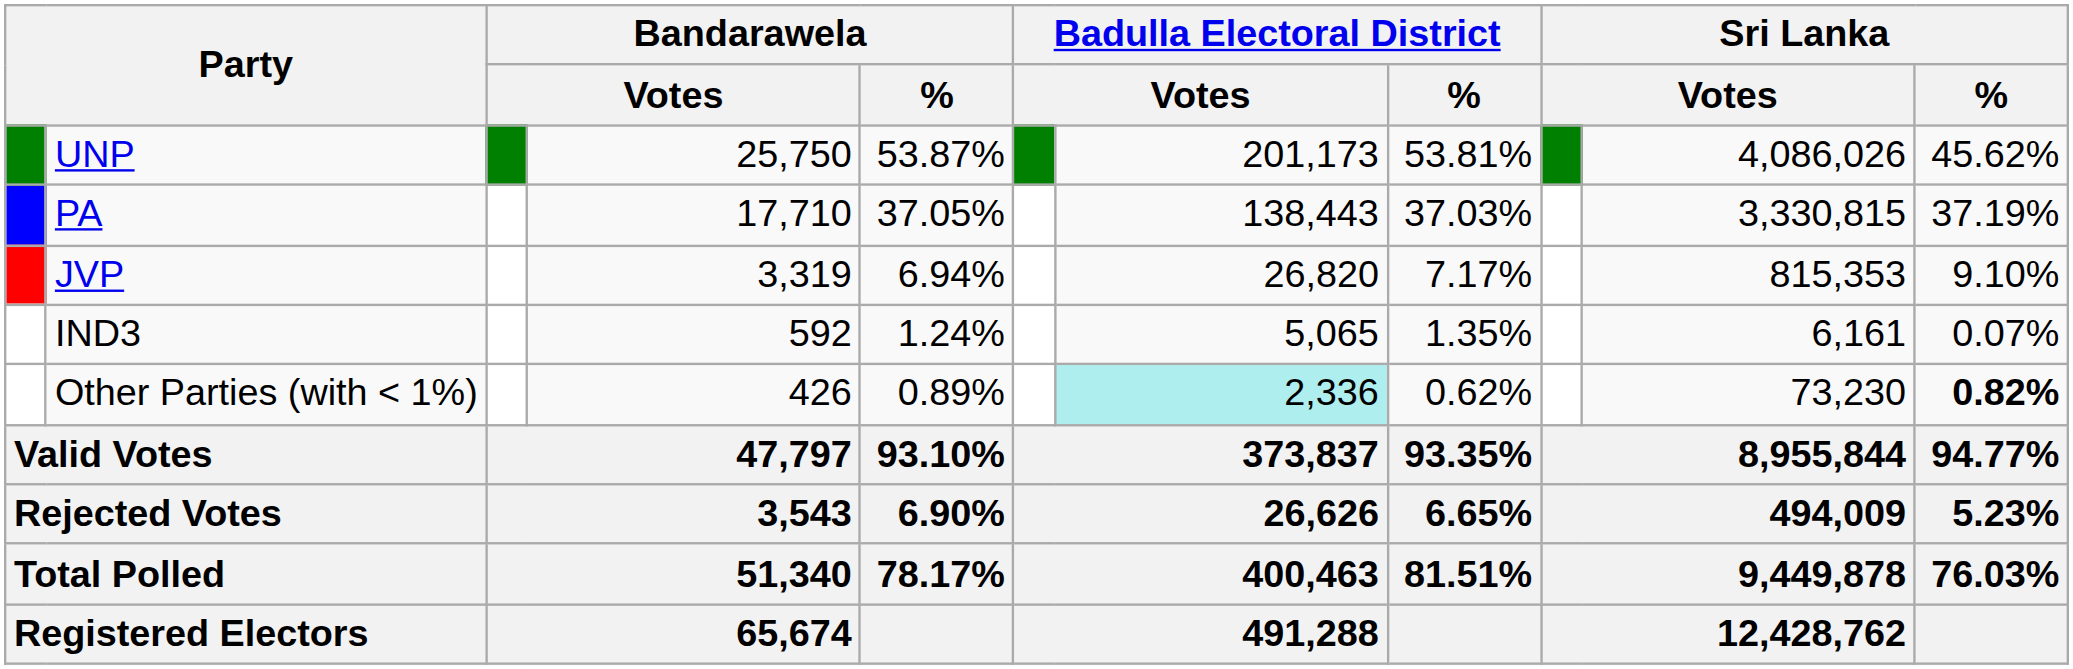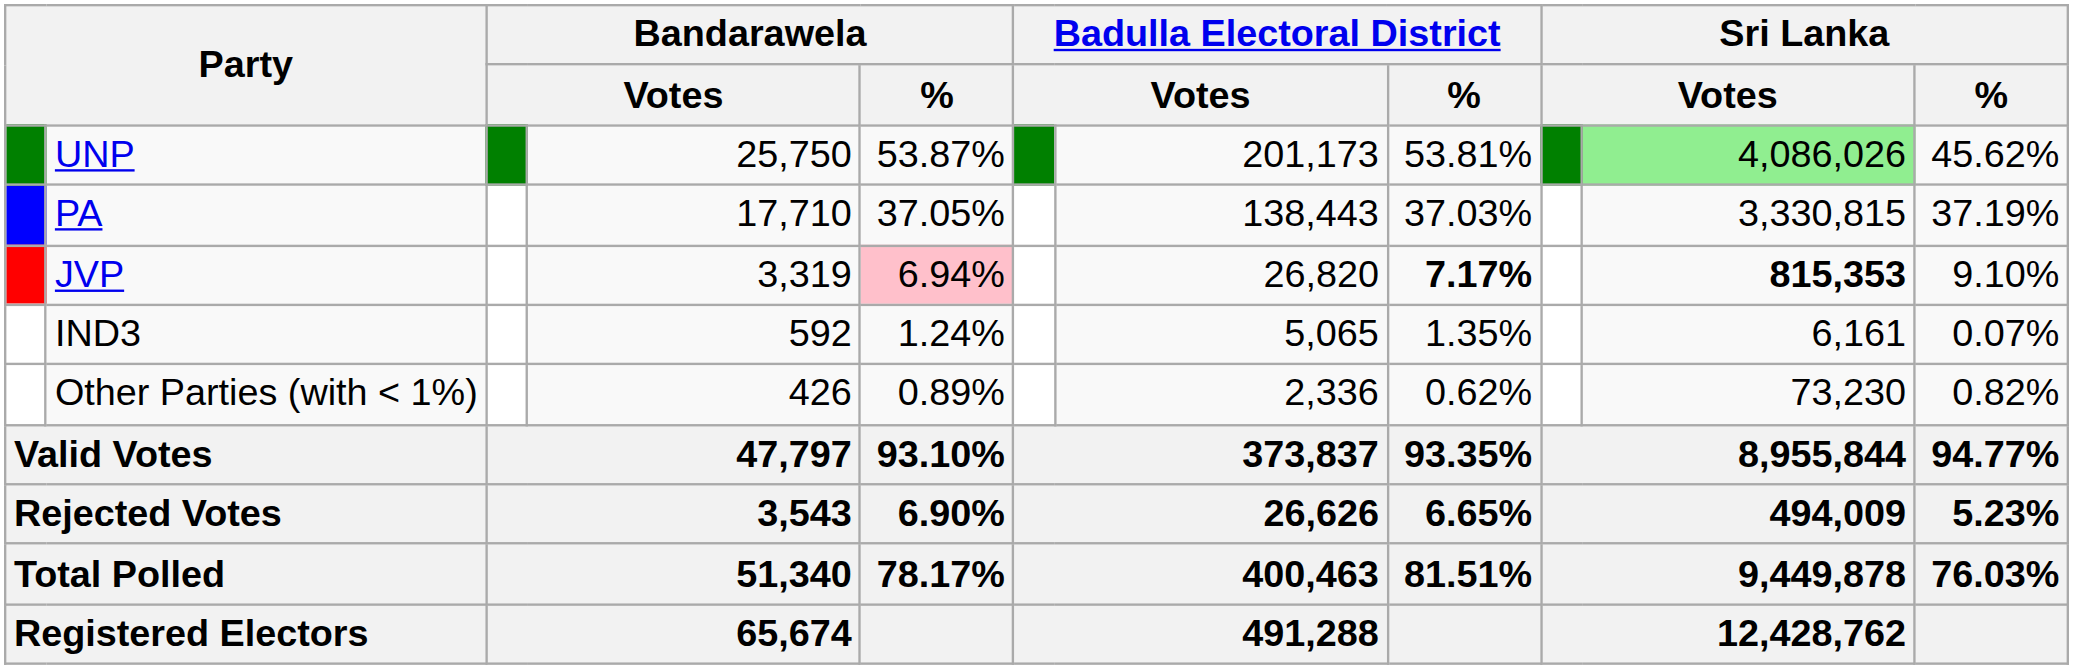(1822, 154) no background -> (1822, 154) lightgreen background
(951, 273) no background -> (951, 273) pink background
(1479, 273) normal -> (1479, 273) bold
(1838, 273) normal -> (1838, 273) bold
(1332, 393) paleturquoise background -> (1332, 393) no background
(2006, 393) bold -> (2006, 393) normal
